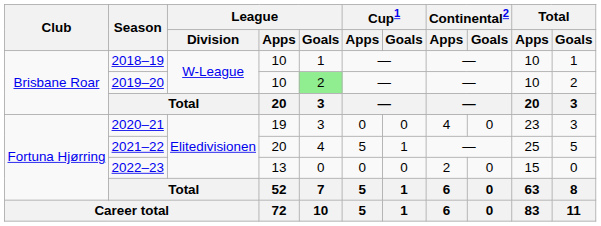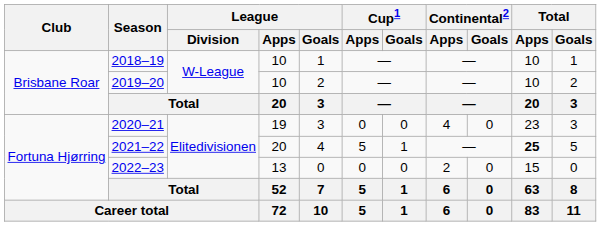(321, 82) lightgreen background -> (321, 82) no background
(532, 146) normal -> (532, 146) bold
